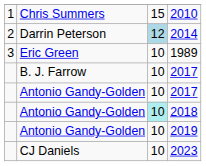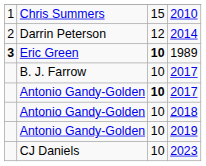(158, 33) lightblue background -> (158, 33) no background
(11, 53) normal -> (11, 53) bold
(158, 53) normal -> (158, 53) bold
(158, 92) normal -> (158, 92) bold
(158, 111) paleturquoise background -> (158, 111) no background
